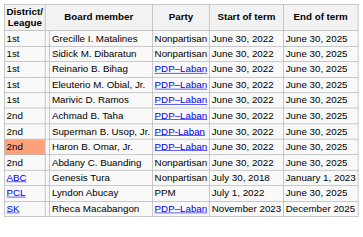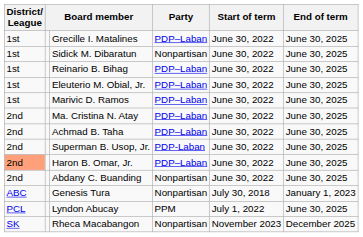(181, 38) Nonpartisan -> (181, 38) PDP–Laban
+ row: (95, 116)
(181, 208) PDP–Laban -> (181, 224) Nonpartisan
